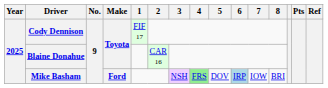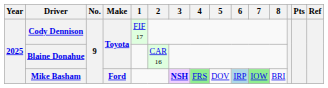(179, 76) normal -> (180, 76) bold
(258, 76) no background -> (259, 76) lightgreen background
